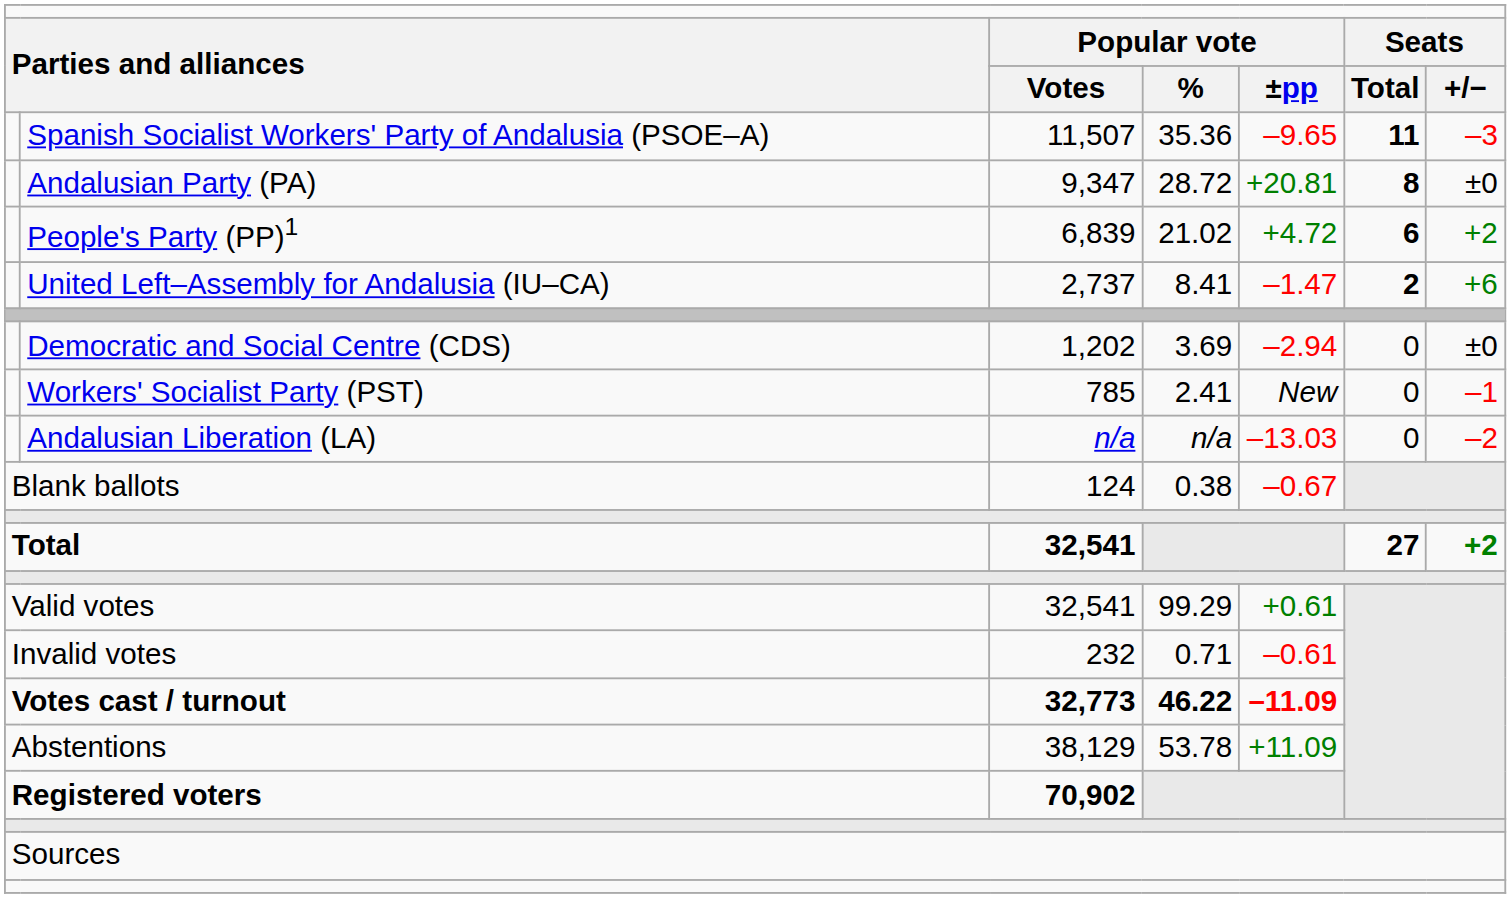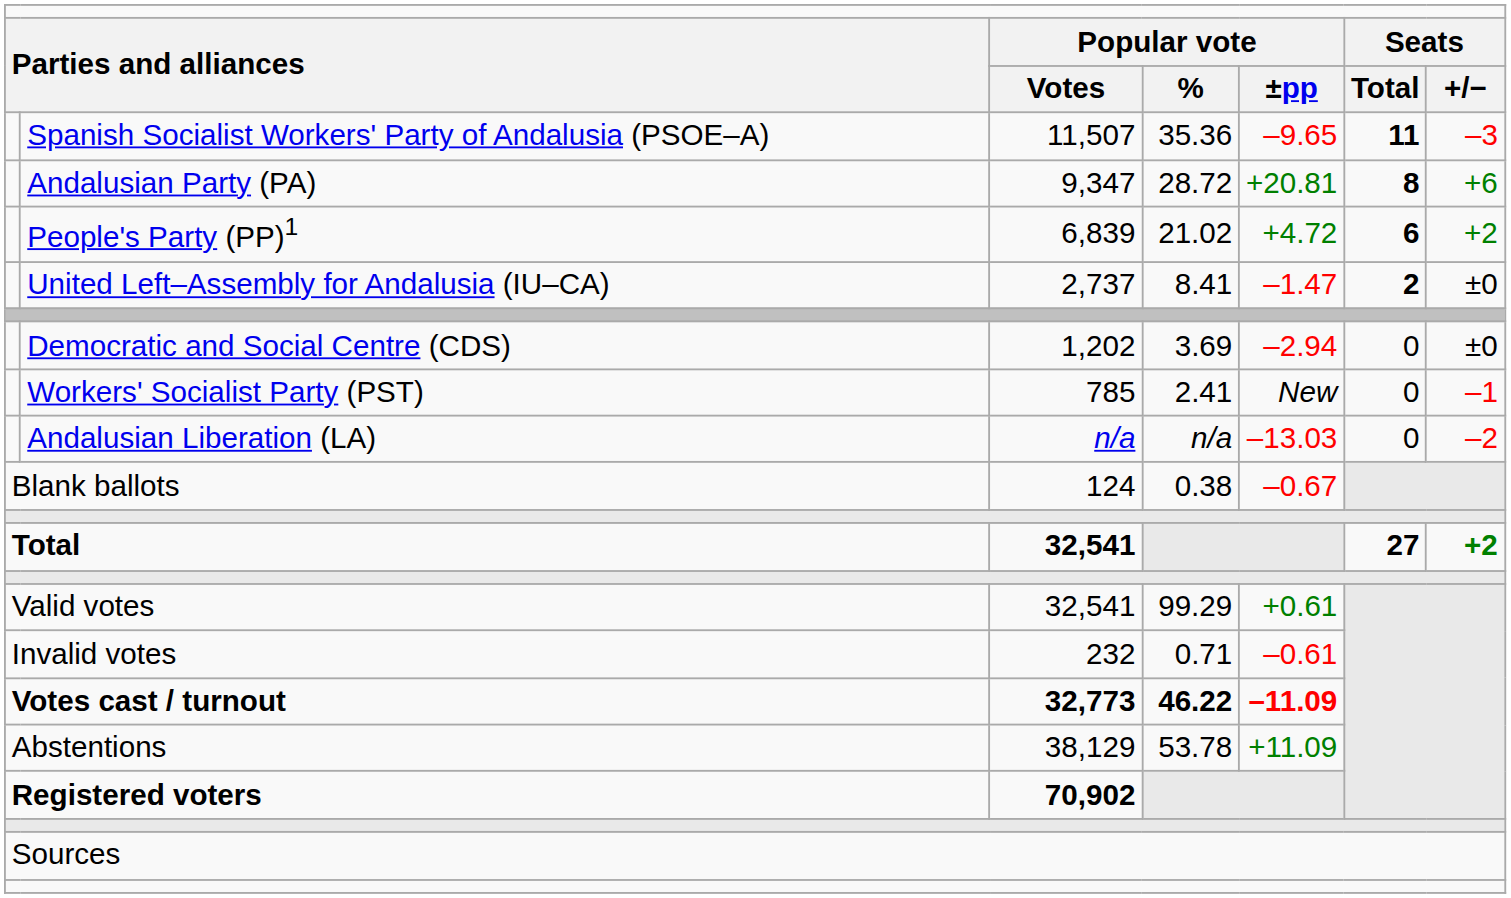(1481, 182) ±0 -> (1481, 182) +6
(1481, 284) +6 -> (1481, 284) ±0
